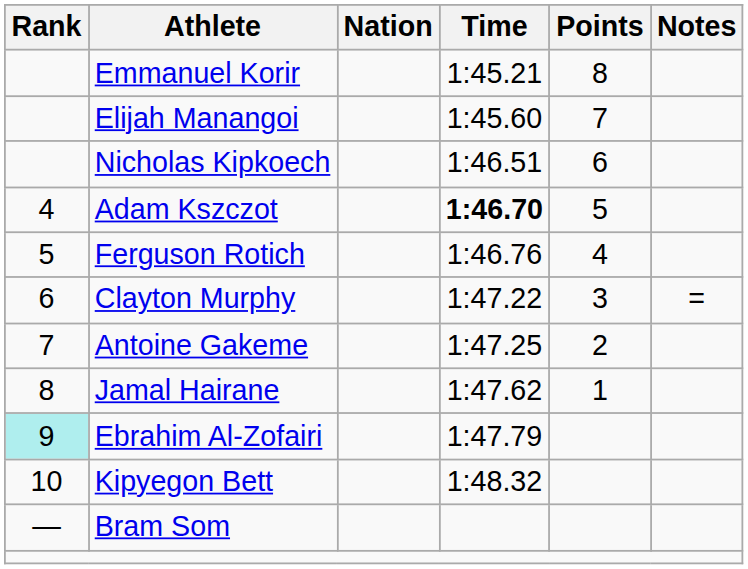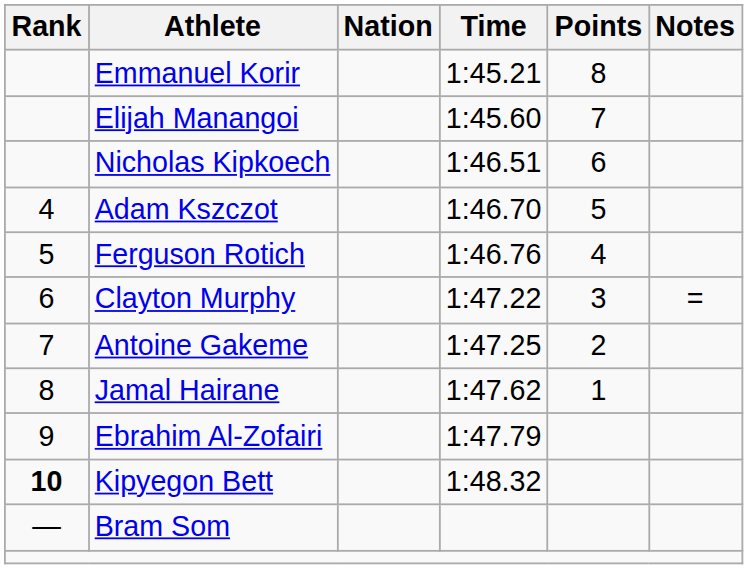(494, 208) bold -> (494, 208) normal
(47, 436) paleturquoise background -> (47, 436) no background
(46, 481) normal -> (46, 481) bold
